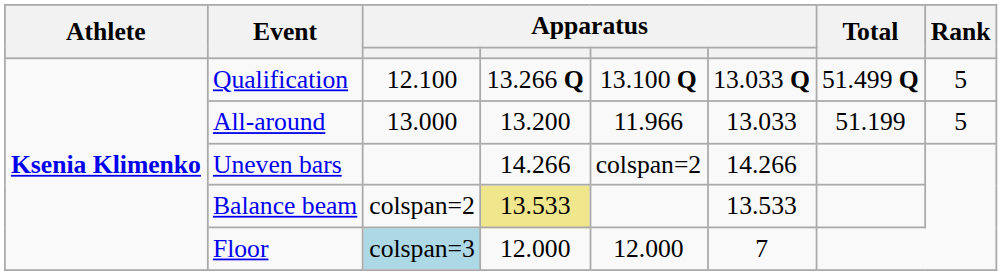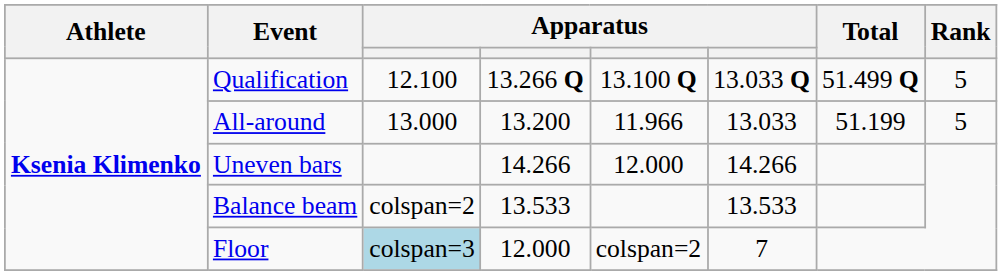(648, 164) colspan=2 -> (648, 164) 12.000
(535, 206) khaki background -> (535, 206) no background
(648, 248) 12.000 -> (648, 248) colspan=2
